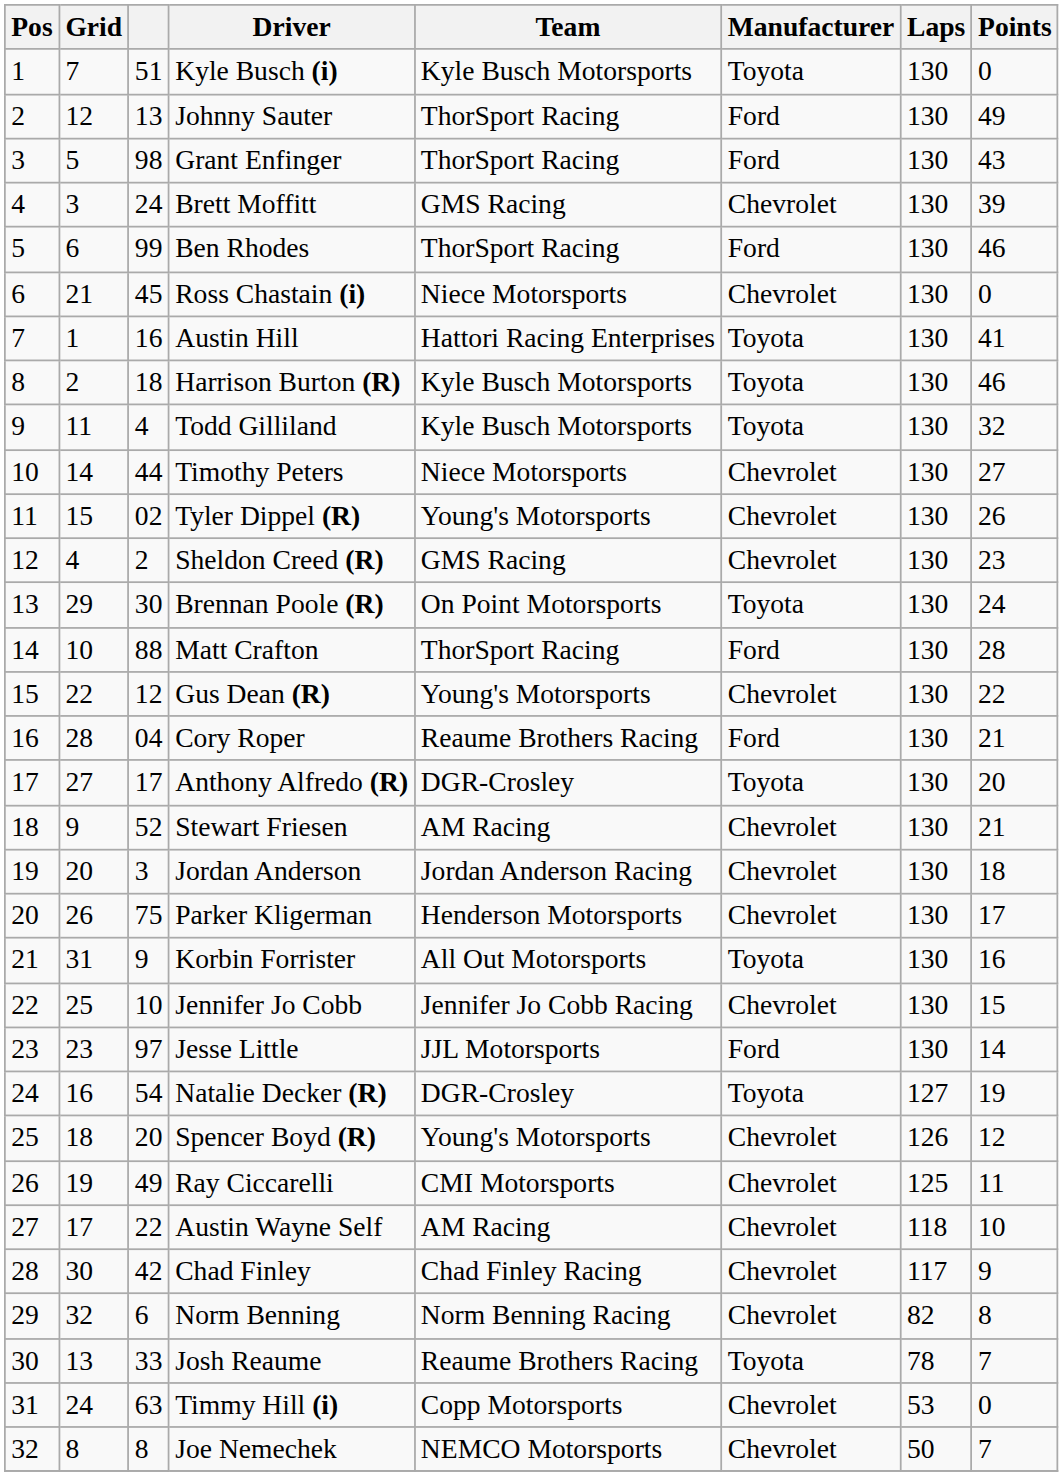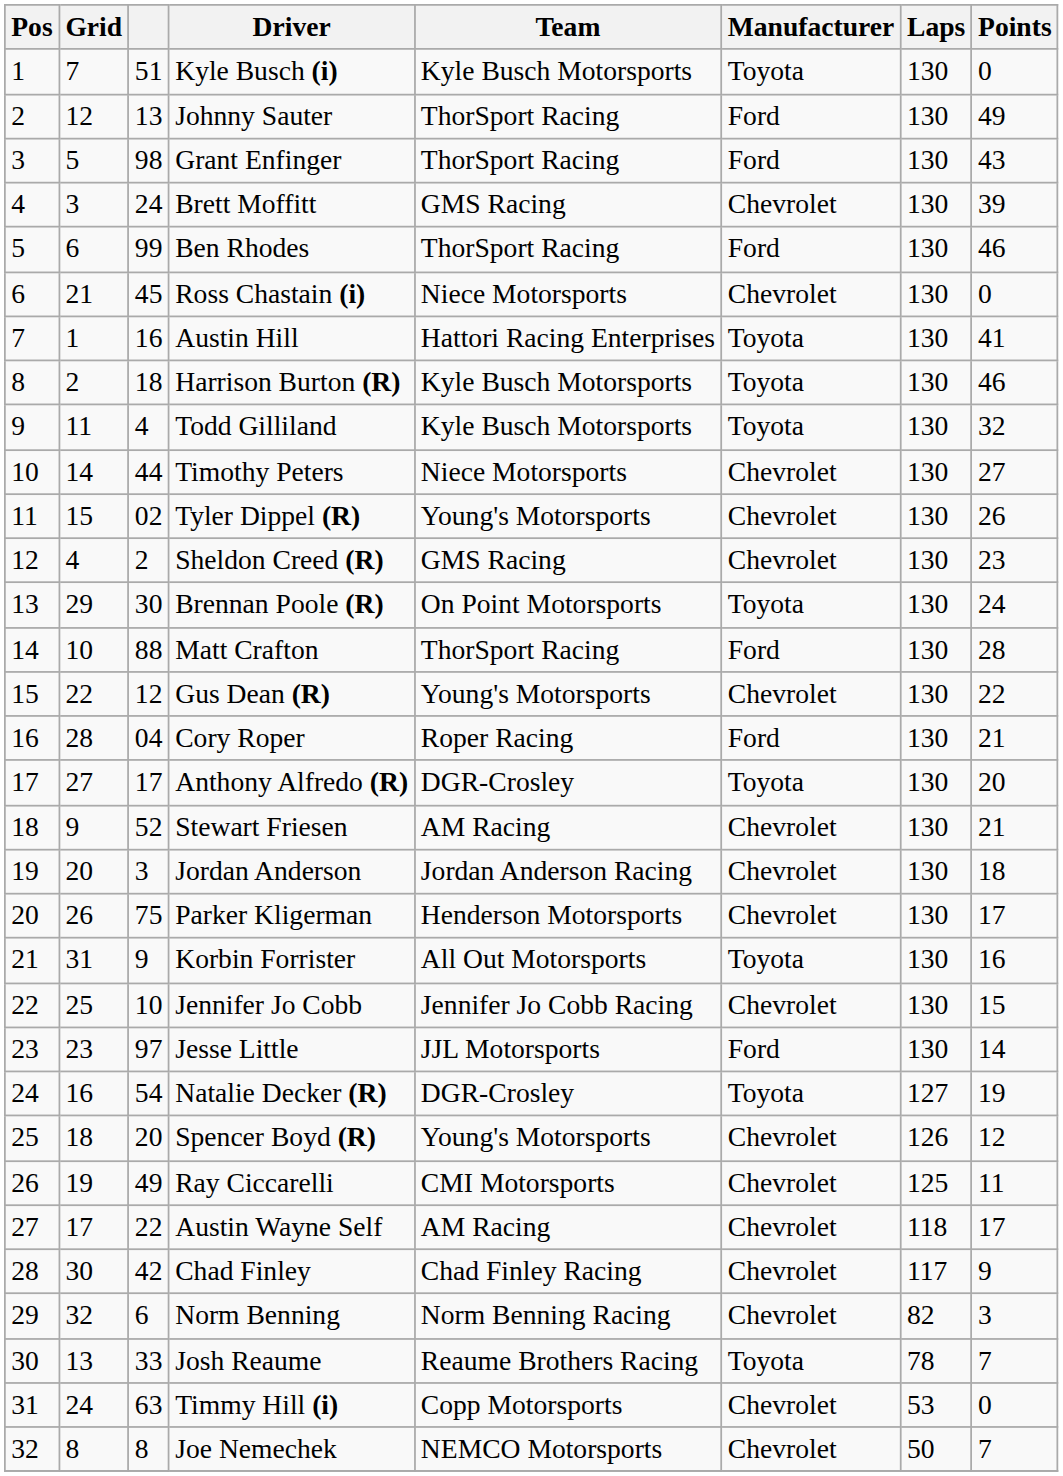(560, 737) Reaume Brothers Racing -> (497, 737) Roper Racing
(992, 1226) 10 -> (992, 1226) 17
(985, 1315) 8 -> (985, 1315) 3
